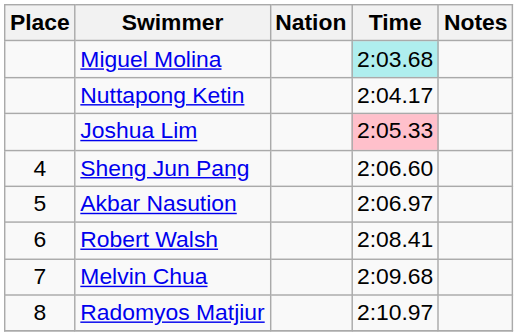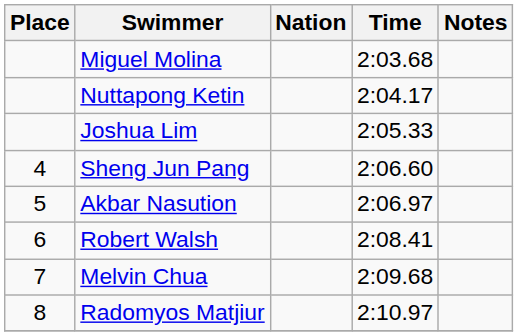(395, 58) paleturquoise background -> (395, 58) no background
(395, 131) pink background -> (395, 131) no background
